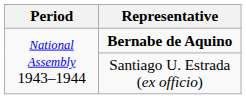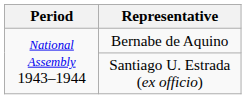(170, 40) bold -> (170, 40) normal
